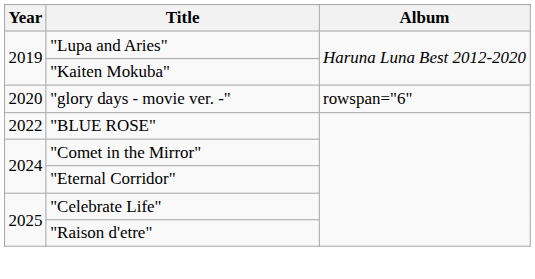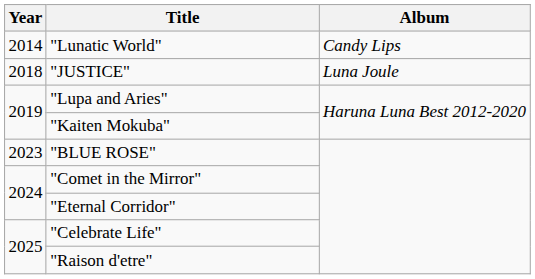+ row: (106, 44)
+ row: (90, 71)
- row: (140, 98)
(25, 125) 2022 -> (25, 152) 2023
